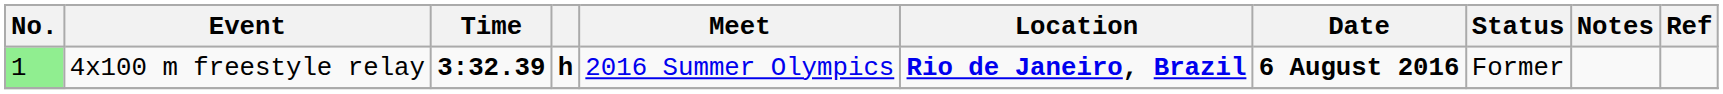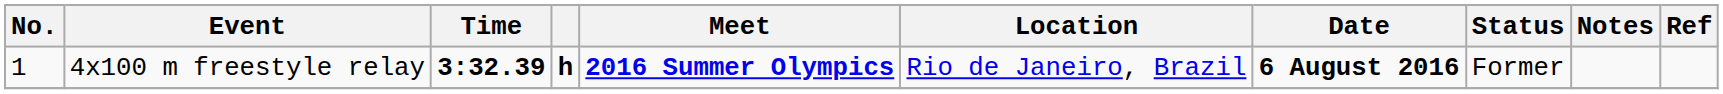(19, 68) lightgreen background -> (19, 68) no background
(740, 68) normal -> (740, 68) bold
(1076, 68) bold -> (1076, 68) normal
